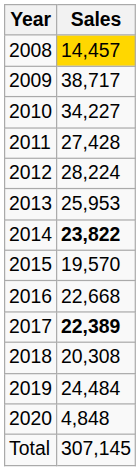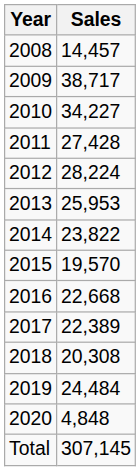(91, 50) gold background -> (91, 50) no background
(91, 234) bold -> (91, 234) normal
(91, 326) bold -> (91, 326) normal
